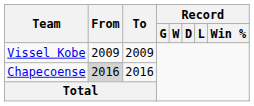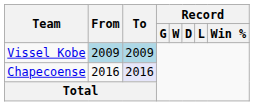(105, 53) no background -> (105, 53) lightblue background
(140, 53) no background -> (140, 53) lightblue background
(105, 72) lightgrey background -> (105, 72) no background
(140, 72) no background -> (140, 72) lavender background
